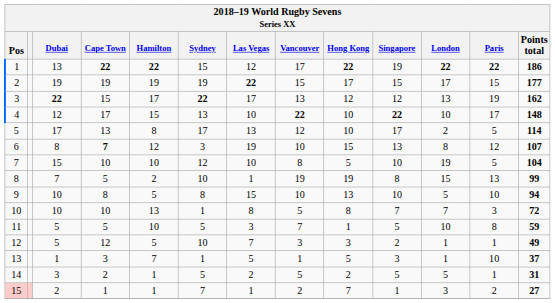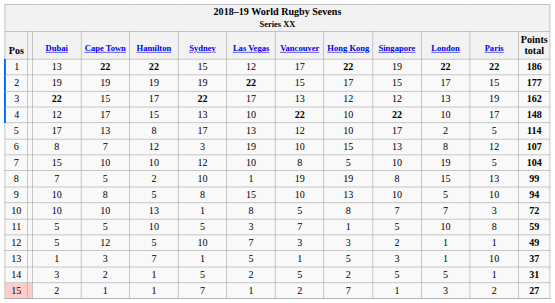(105, 147) bold -> (105, 147) normal
